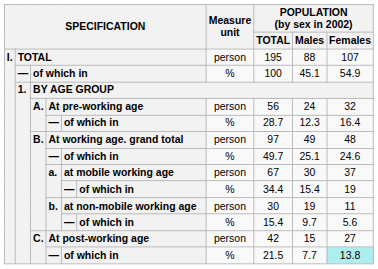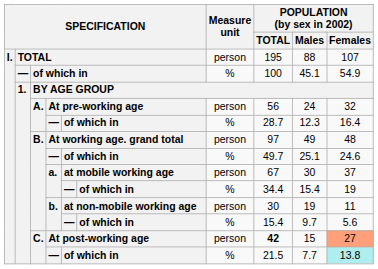(273, 238) normal -> (273, 238) bold
(350, 238) no background -> (350, 238) lightsalmon background
